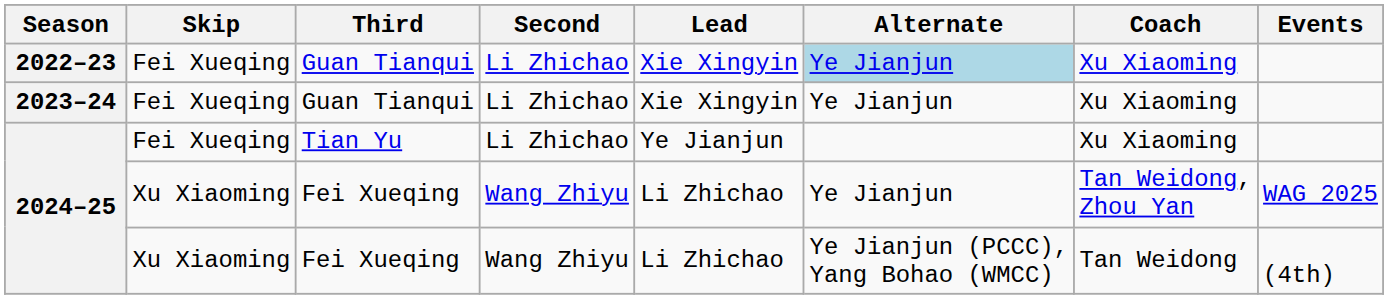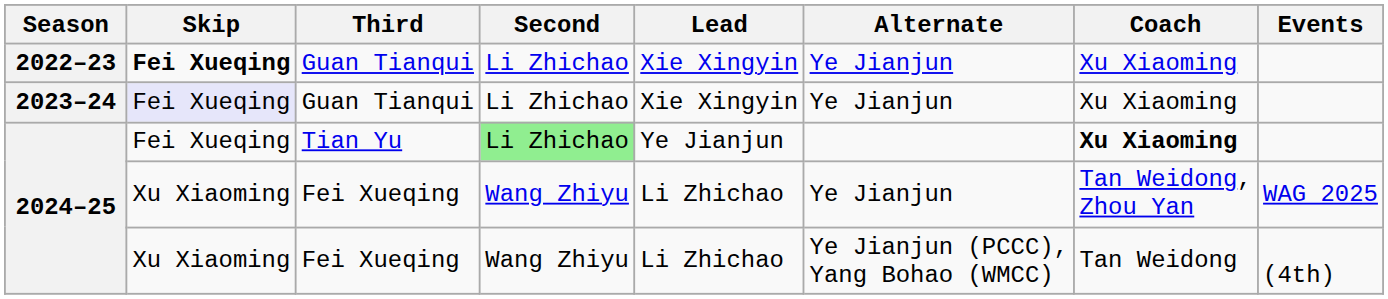(211, 63) normal -> (211, 63) bold
(881, 63) lightblue background -> (881, 63) no background
(211, 102) no background -> (211, 102) lavender background
(557, 141) no background -> (557, 141) lightgreen background
(1158, 141) normal -> (1158, 141) bold
